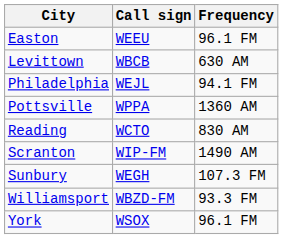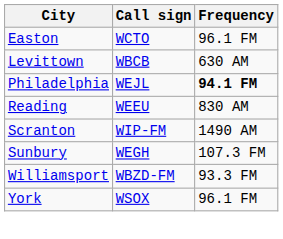(133, 39) WEEU -> (133, 39) WCTO
(228, 85) normal -> (228, 85) bold
- row: (50, 108)
(133, 130) WCTO -> (133, 108) WEEU
